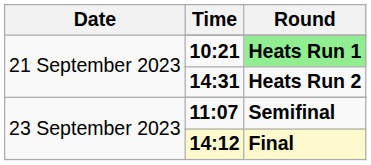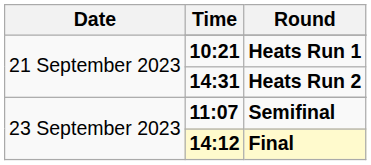(305, 50) lightgreen background -> (305, 50) no background
